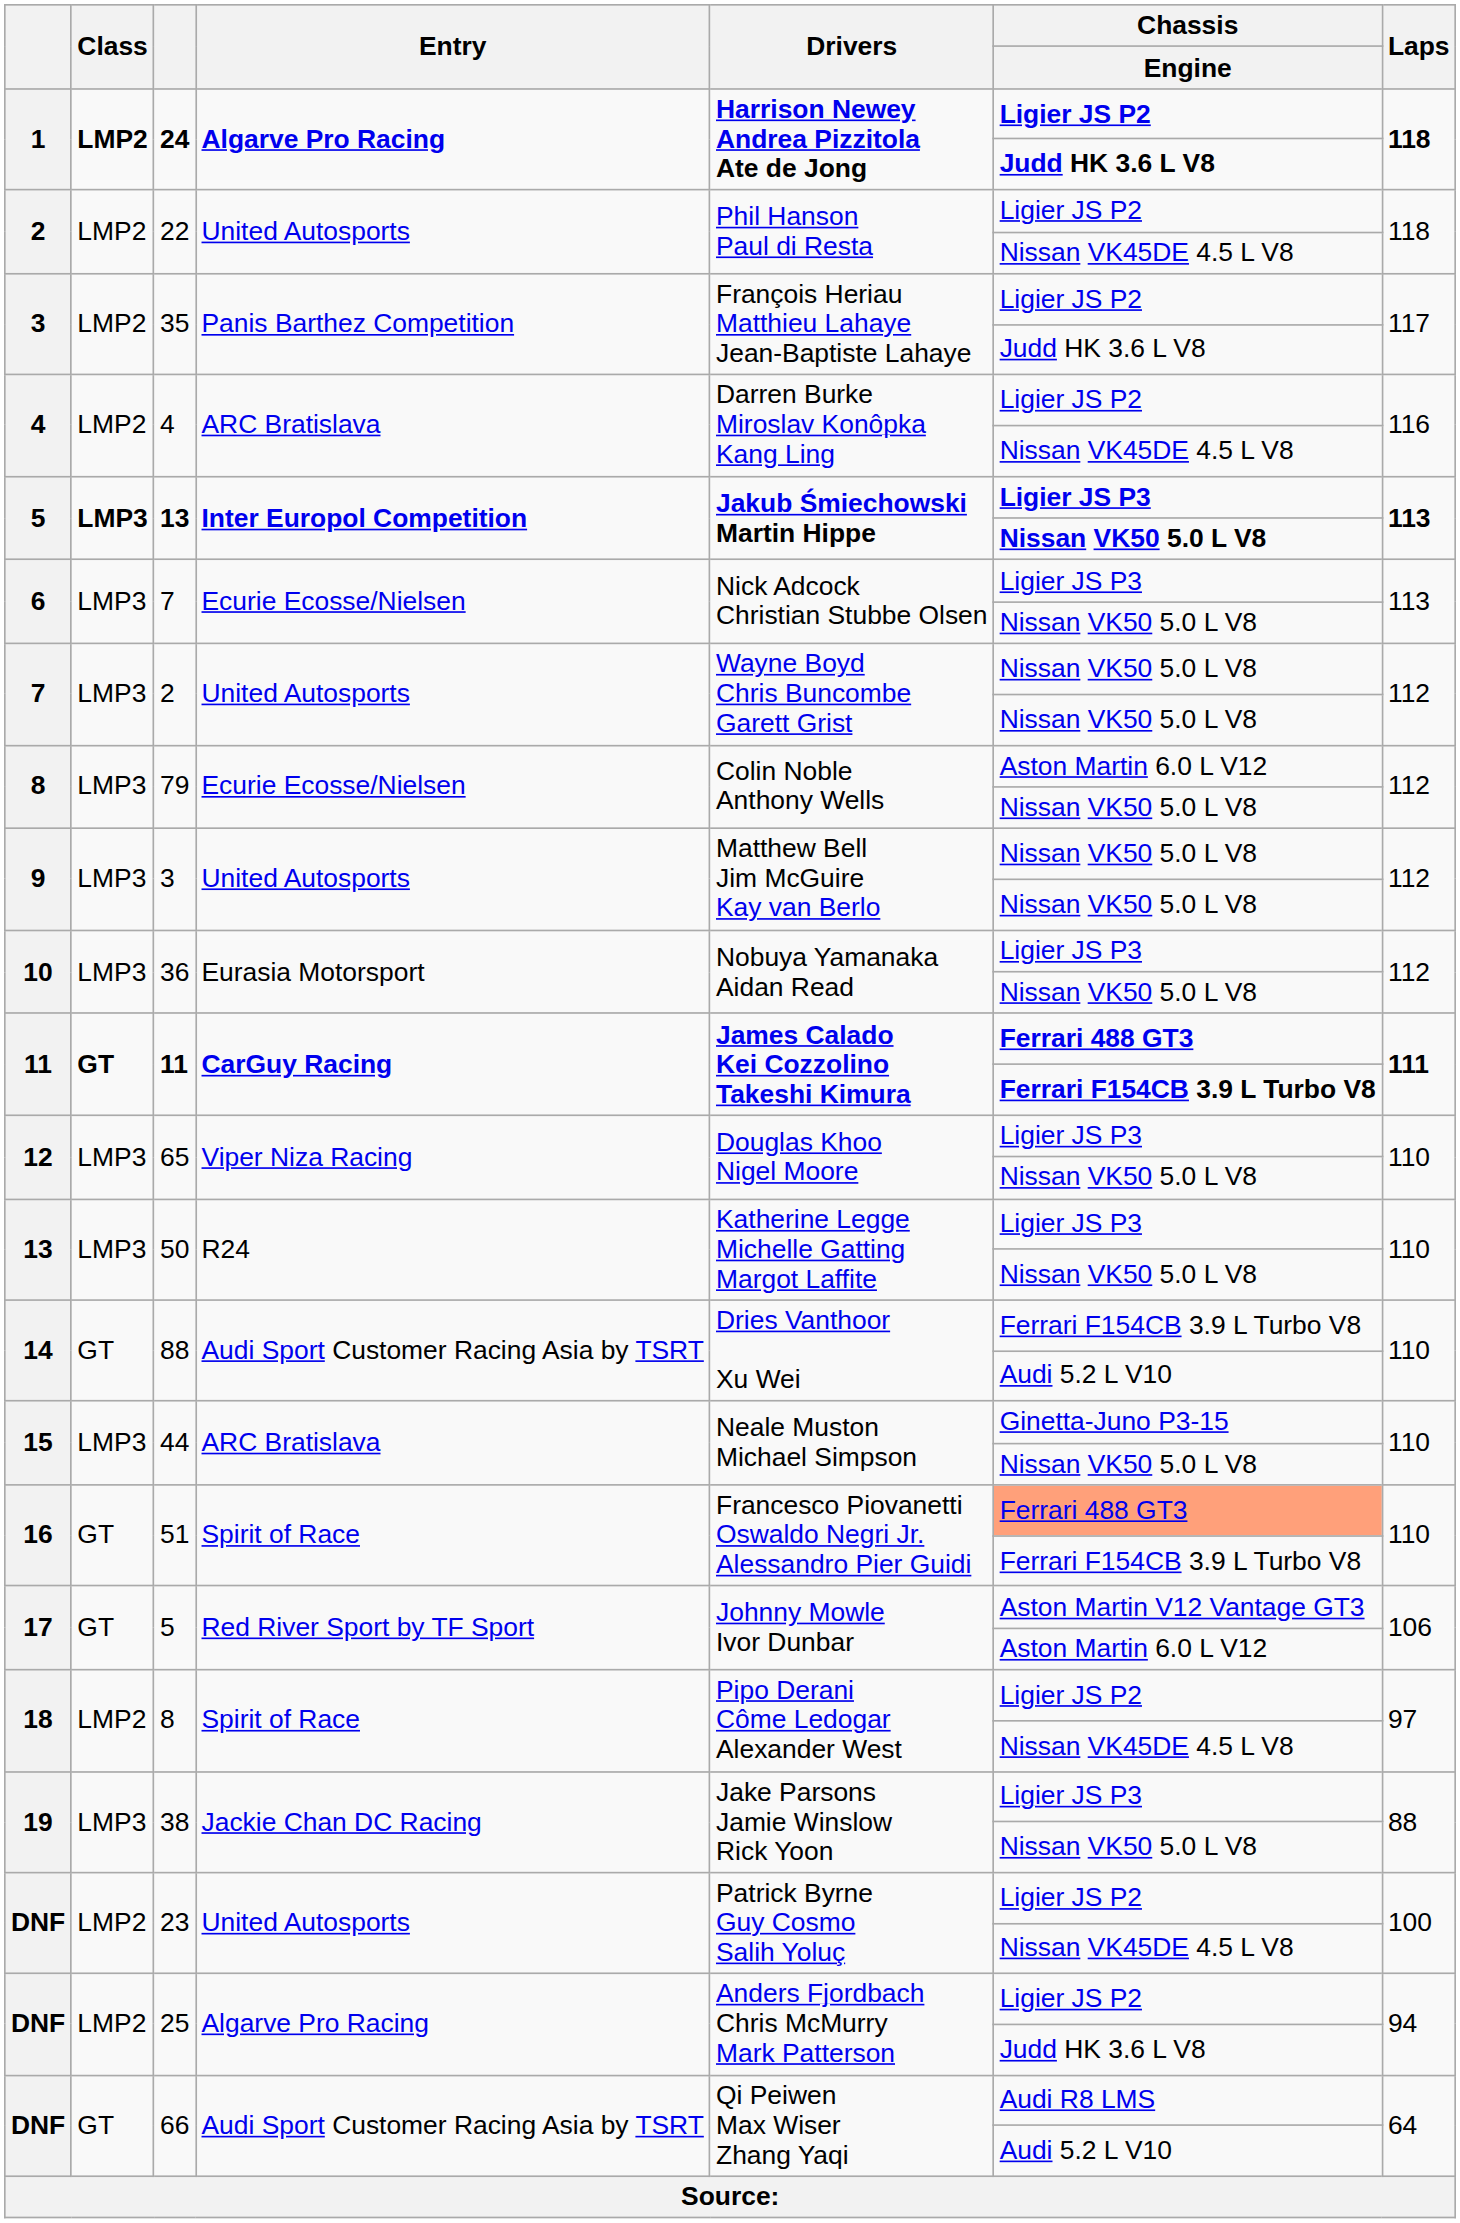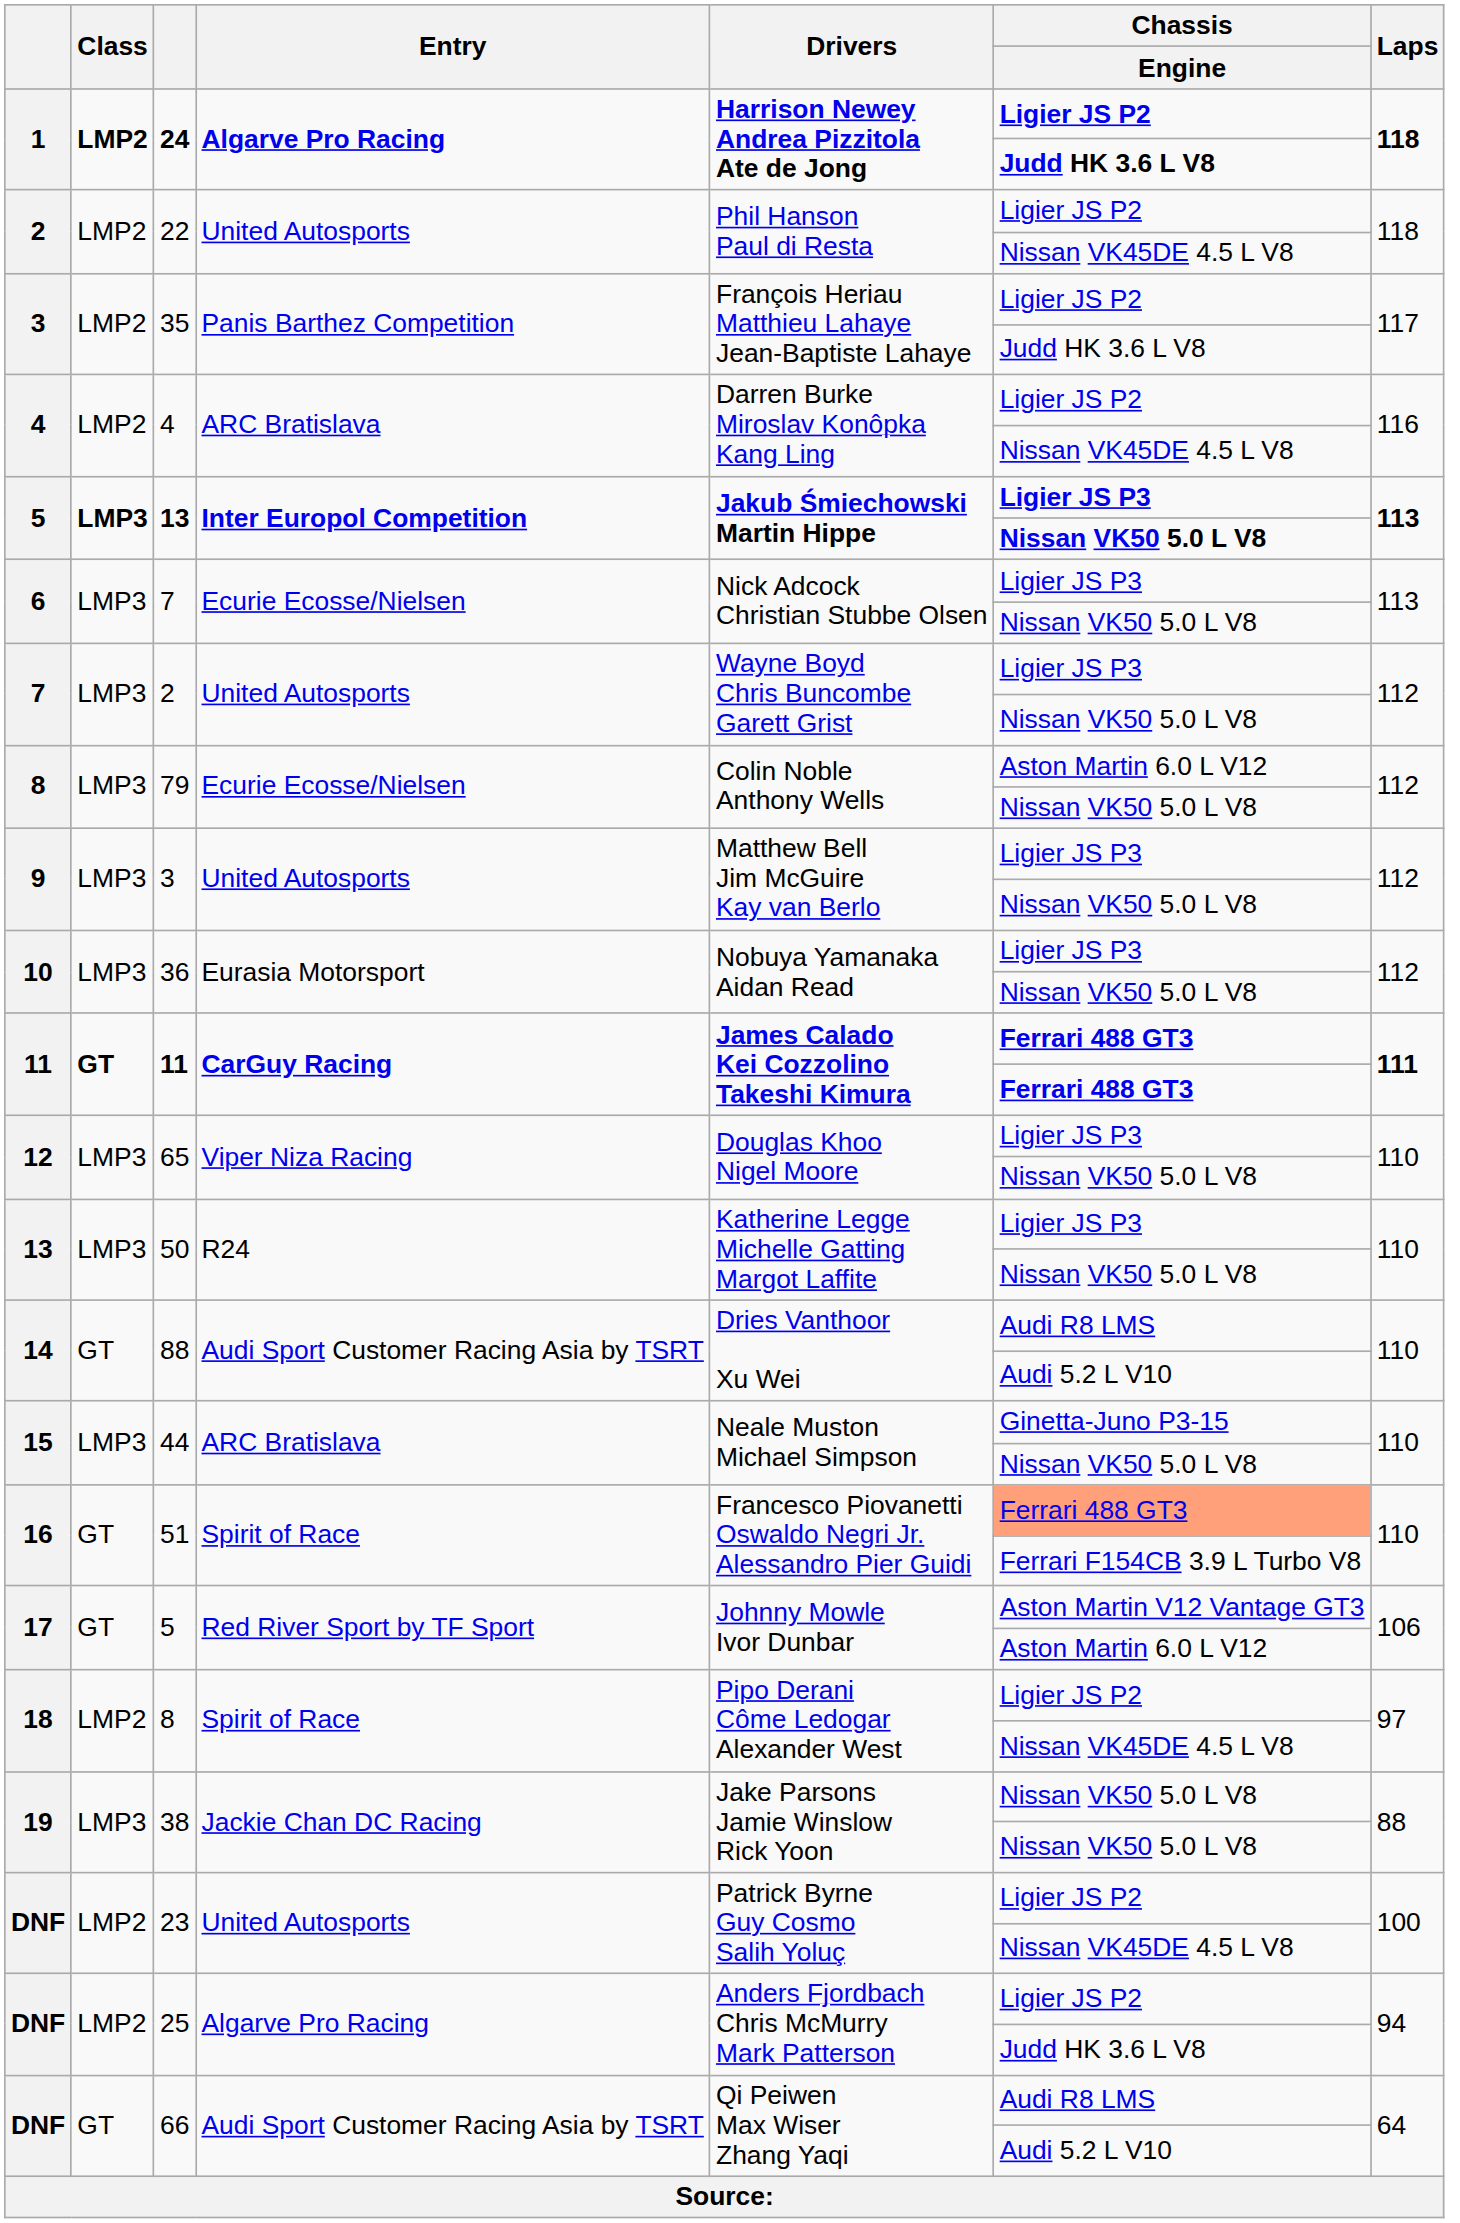(1128, 668) Nissan VK50 5.0 L V8 -> (1071, 668) Ligier JS P3
(1128, 853) Nissan VK50 5.0 L V8 -> (1071, 853) Ligier JS P3
(1188, 1089) Ferrari F154CB 3.9 L Turbo V8 -> (1097, 1089) Ferrari 488 GT3
(1180, 1324) Ferrari F154CB 3.9 L Turbo V8 -> (1077, 1324) Audi R8 LMS
(1071, 1796) Ligier JS P3 -> (1128, 1796) Nissan VK50 5.0 L V8
